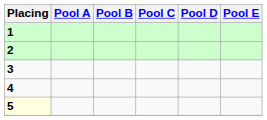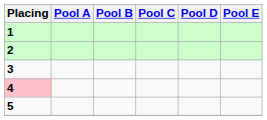(10, 87) no background -> (10, 87) pink background
(10, 106) lightyellow background -> (10, 106) no background
